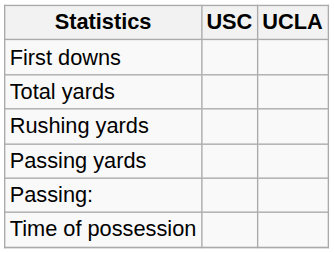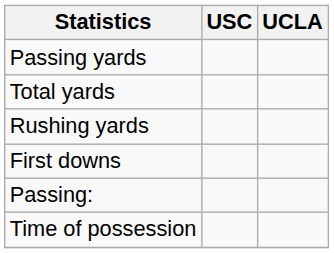rows swapped: (65, 57) <-> (78, 160)
